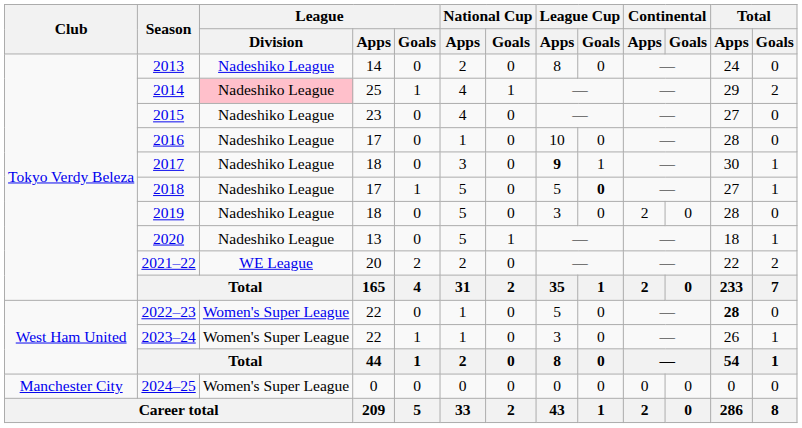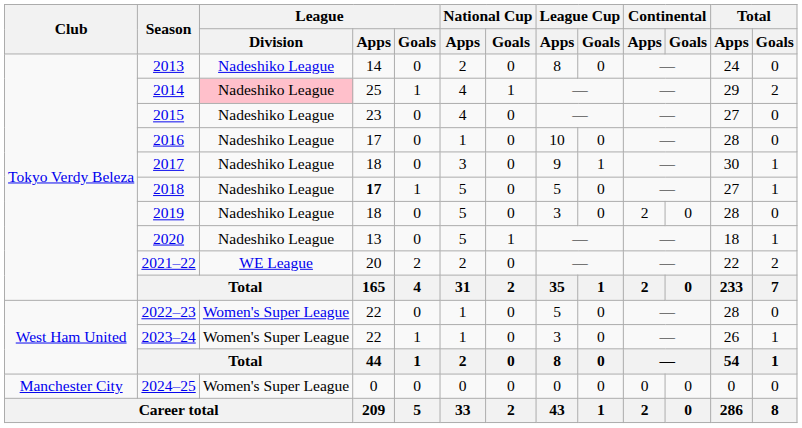(557, 164) bold -> (557, 164) normal
(374, 189) normal -> (374, 189) bold
(601, 189) bold -> (601, 189) normal
(731, 312) bold -> (731, 312) normal
